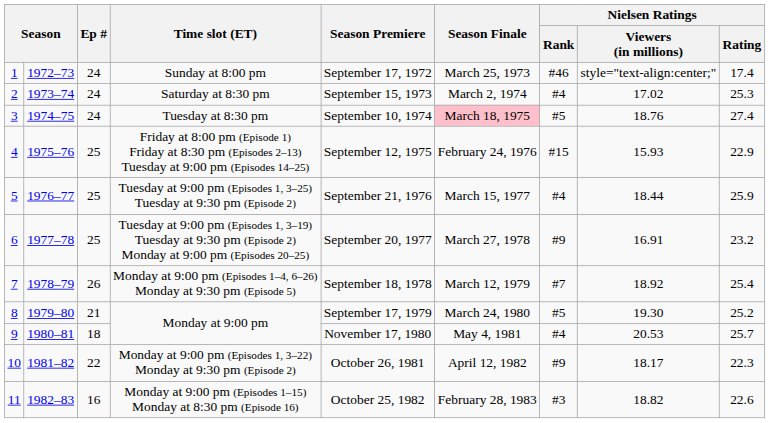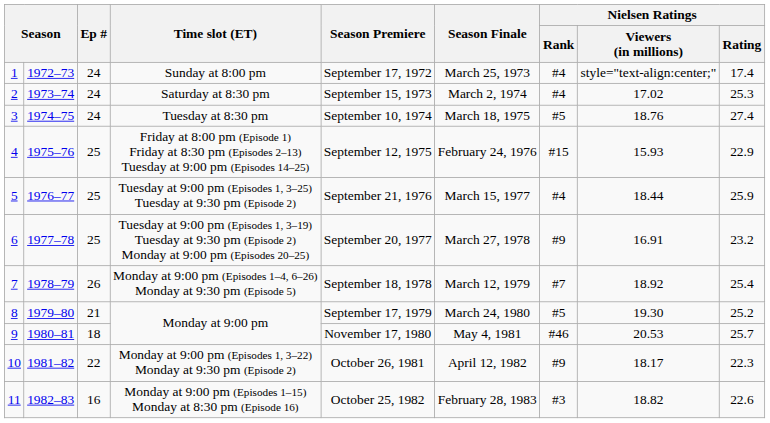(559, 72) #46 -> (559, 72) #4
(487, 115) pink background -> (487, 115) no background
(559, 334) #4 -> (559, 334) #46
